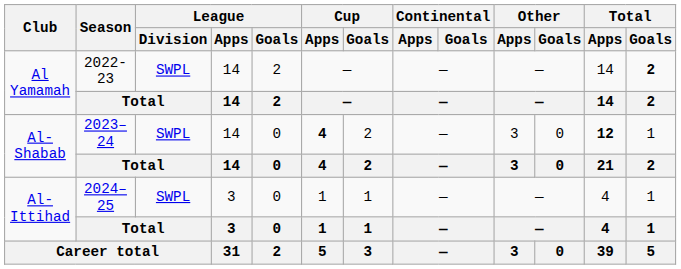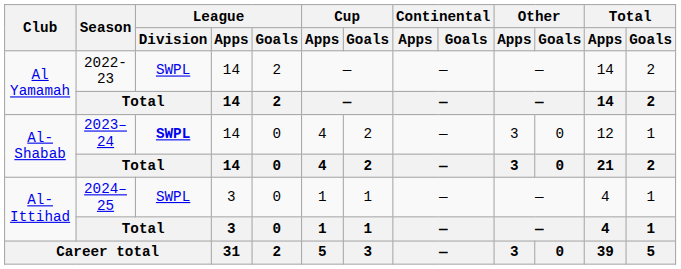(651, 71) bold -> (651, 71) normal
(173, 134) normal -> (173, 134) bold
(322, 134) bold -> (322, 134) normal
(605, 134) bold -> (605, 134) normal
